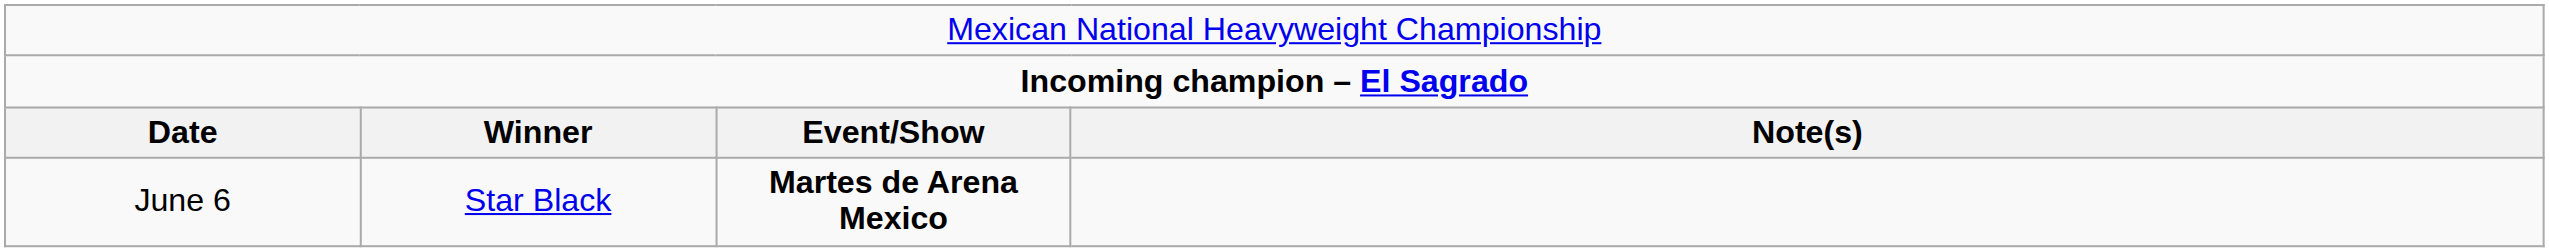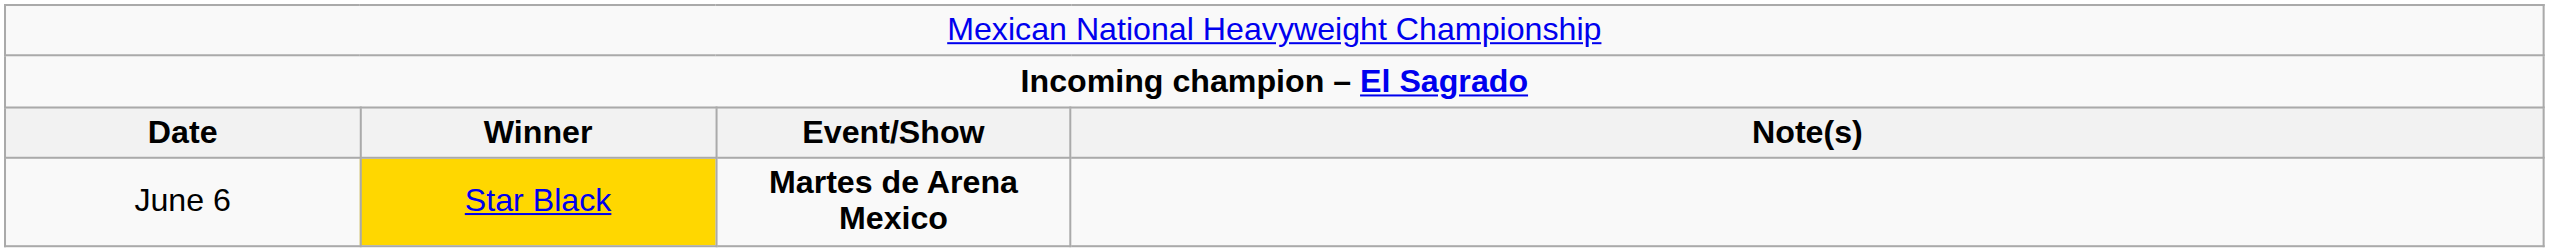(538, 201) no background -> (538, 201) gold background
